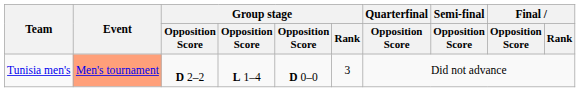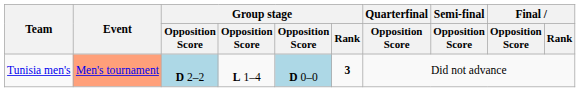(190, 77) no background -> (190, 77) lightblue background
(304, 77) no background -> (304, 77) lightblue background
(347, 70) normal -> (347, 70) bold
